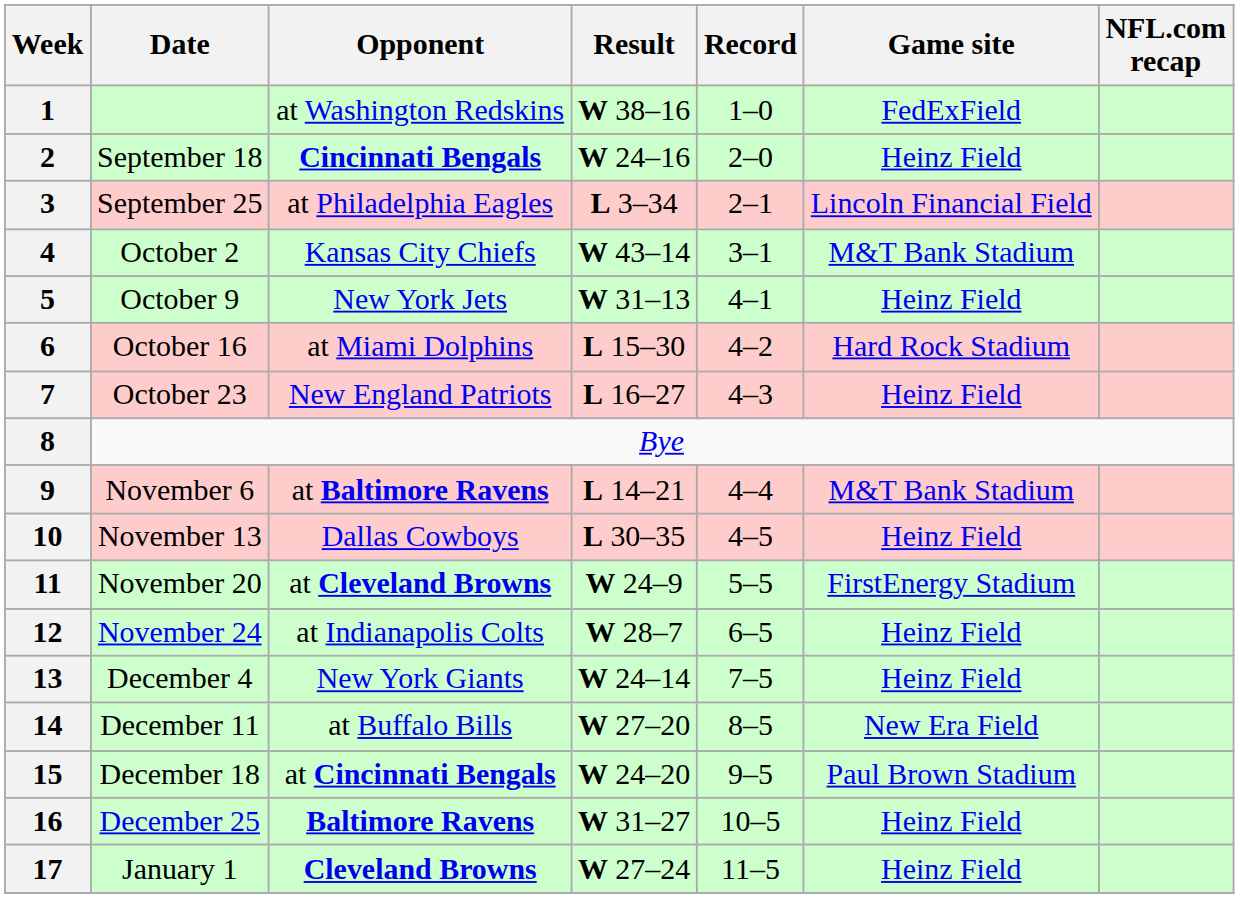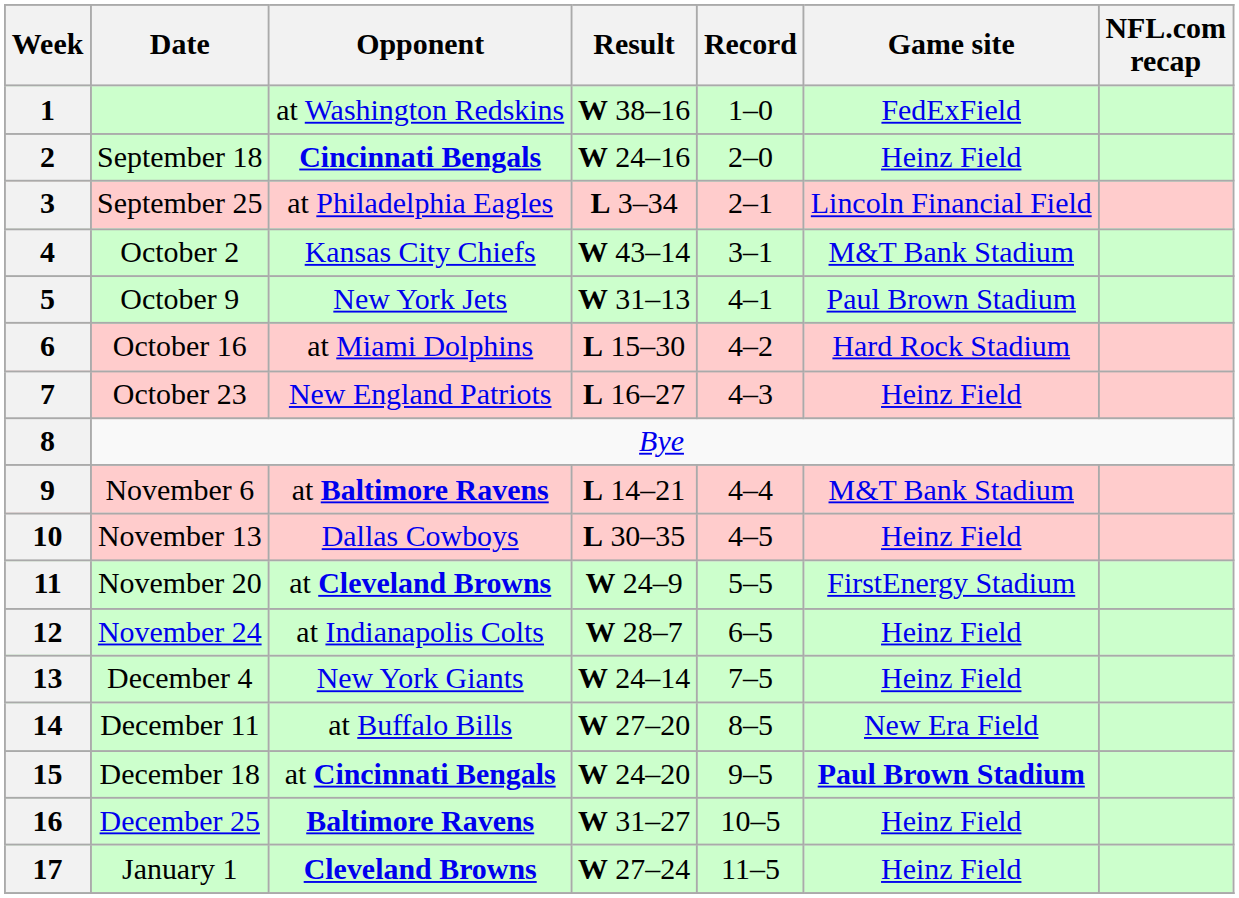(951, 299) Heinz Field -> (951, 299) Paul Brown Stadium
(951, 773) normal -> (951, 773) bold
